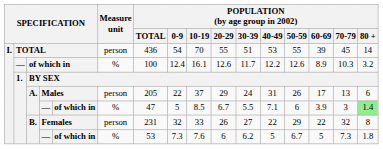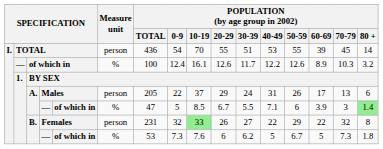(199, 122) no background -> (199, 122) lightgreen background
